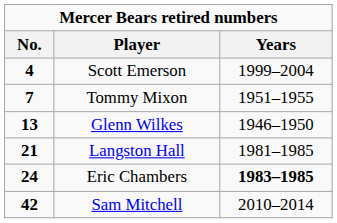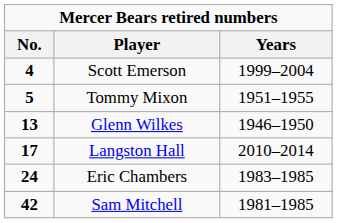(29, 97) 7 -> (29, 97) 5
(29, 151) 21 -> (29, 151) 17
(276, 151) 1981–1985 -> (276, 151) 2010–2014
(276, 177) bold -> (276, 177) normal
(276, 204) 2010–2014 -> (276, 204) 1981–1985
